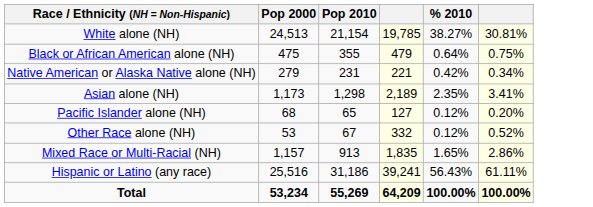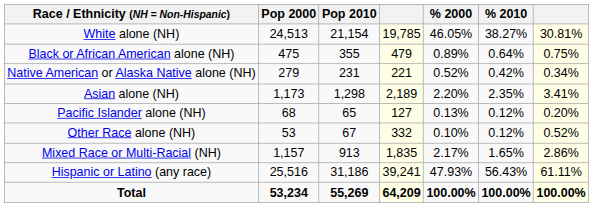+ column: (451, 14)
